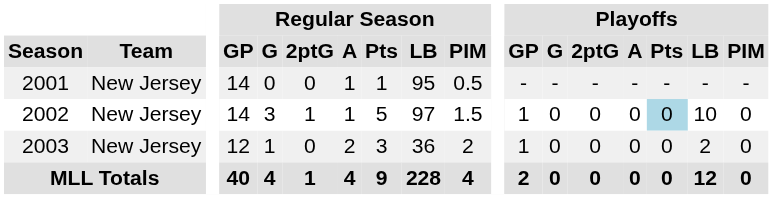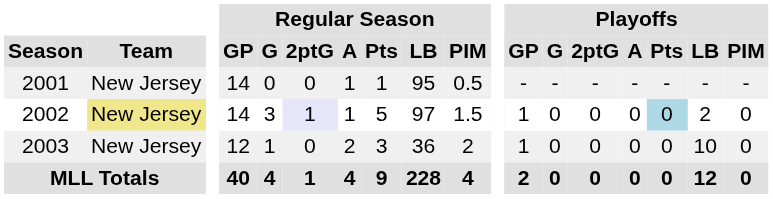(146, 114) no background -> (146, 114) khaki background
(310, 114) no background -> (310, 114) lavender background
(705, 114) 10 -> (705, 114) 2
(705, 146) 2 -> (705, 146) 10
